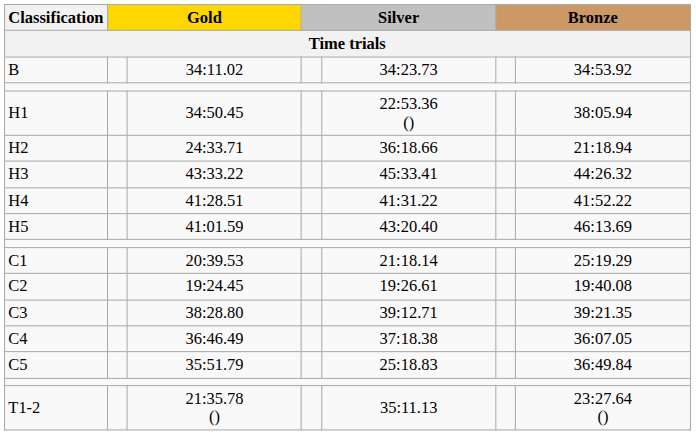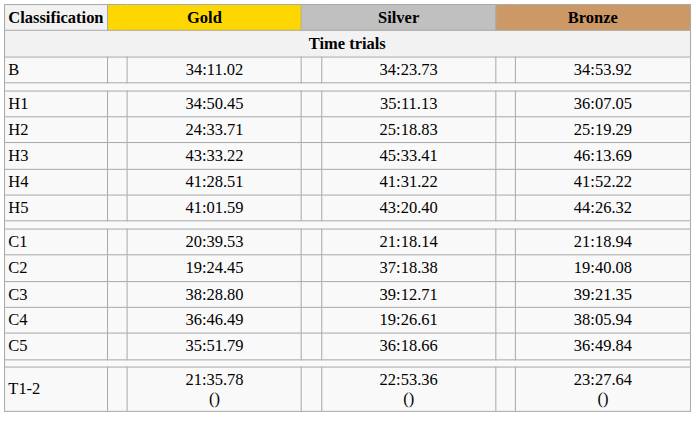(409, 112) 22:53.36 () -> (409, 103) 35:11.13
(603, 112) 38:05.94 -> (603, 103) 36:07.05
(409, 148) 36:18.66 -> (409, 129) 25:18.83
(603, 148) 21:18.94 -> (603, 129) 25:19.29
(603, 174) 44:26.32 -> (603, 155) 46:13.69
(603, 226) 46:13.69 -> (603, 208) 44:26.32
(603, 260) 25:19.29 -> (603, 241) 21:18.94
(409, 286) 19:26.61 -> (409, 267) 37:18.38
(409, 338) 37:18.38 -> (409, 320) 19:26.61
(603, 338) 36:07.05 -> (603, 320) 38:05.94
(409, 364) 25:18.83 -> (409, 346) 36:18.66
(409, 407) 35:11.13 -> (409, 389) 22:53.36 ()
